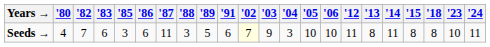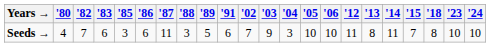(249, 32) lightyellow background -> (249, 32) no background
(413, 32) 8 -> (413, 32) 7
(475, 32) 11 -> (475, 32) 10
